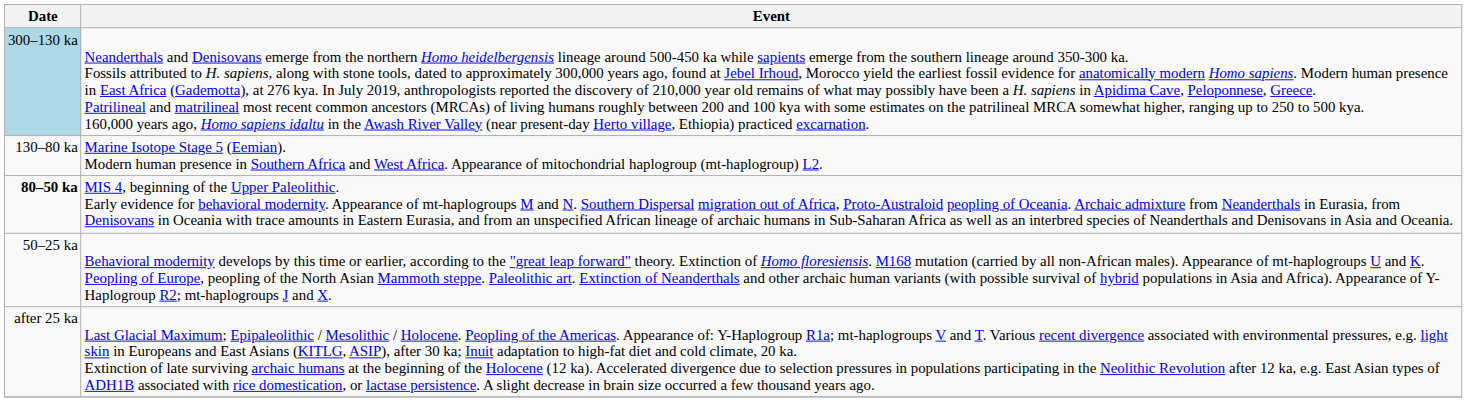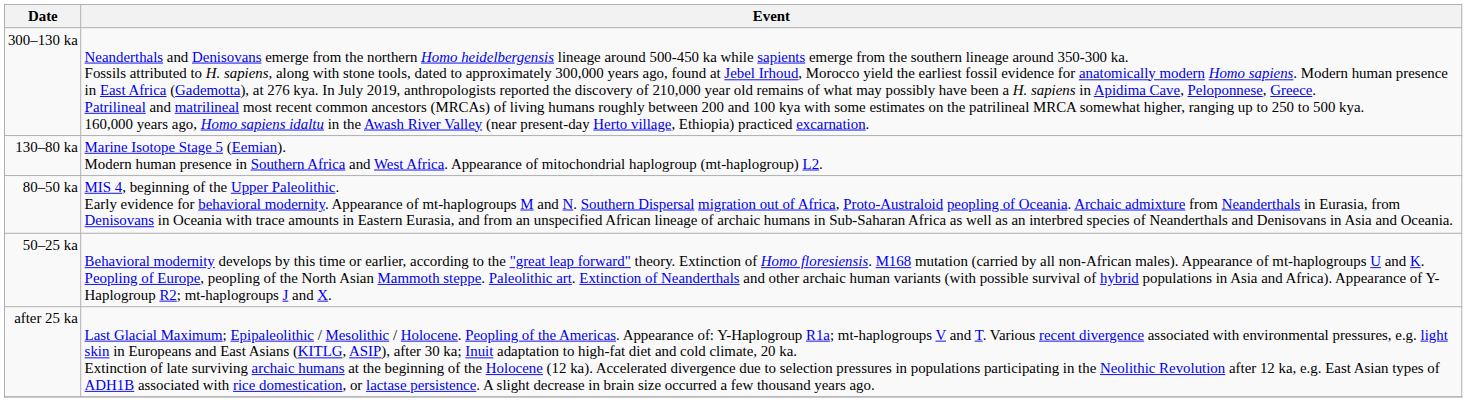(43, 39) lightblue background -> (43, 39) no background
(49, 187) bold -> (50, 187) normal
